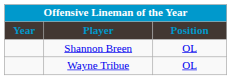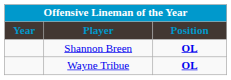(190, 48) normal -> (190, 48) bold
(190, 65) normal -> (190, 65) bold
